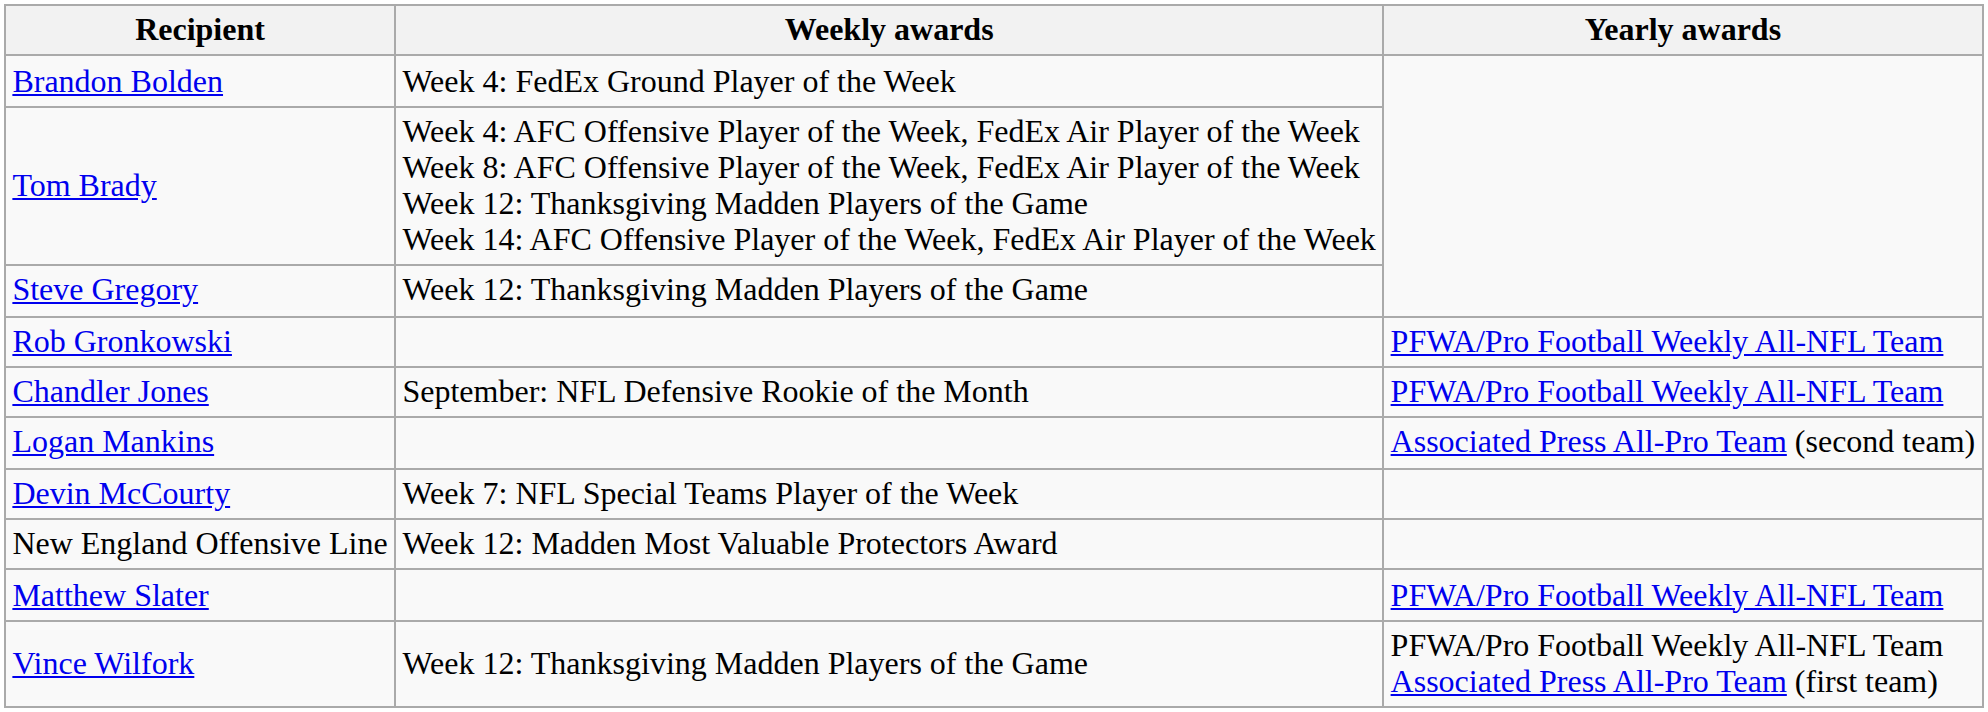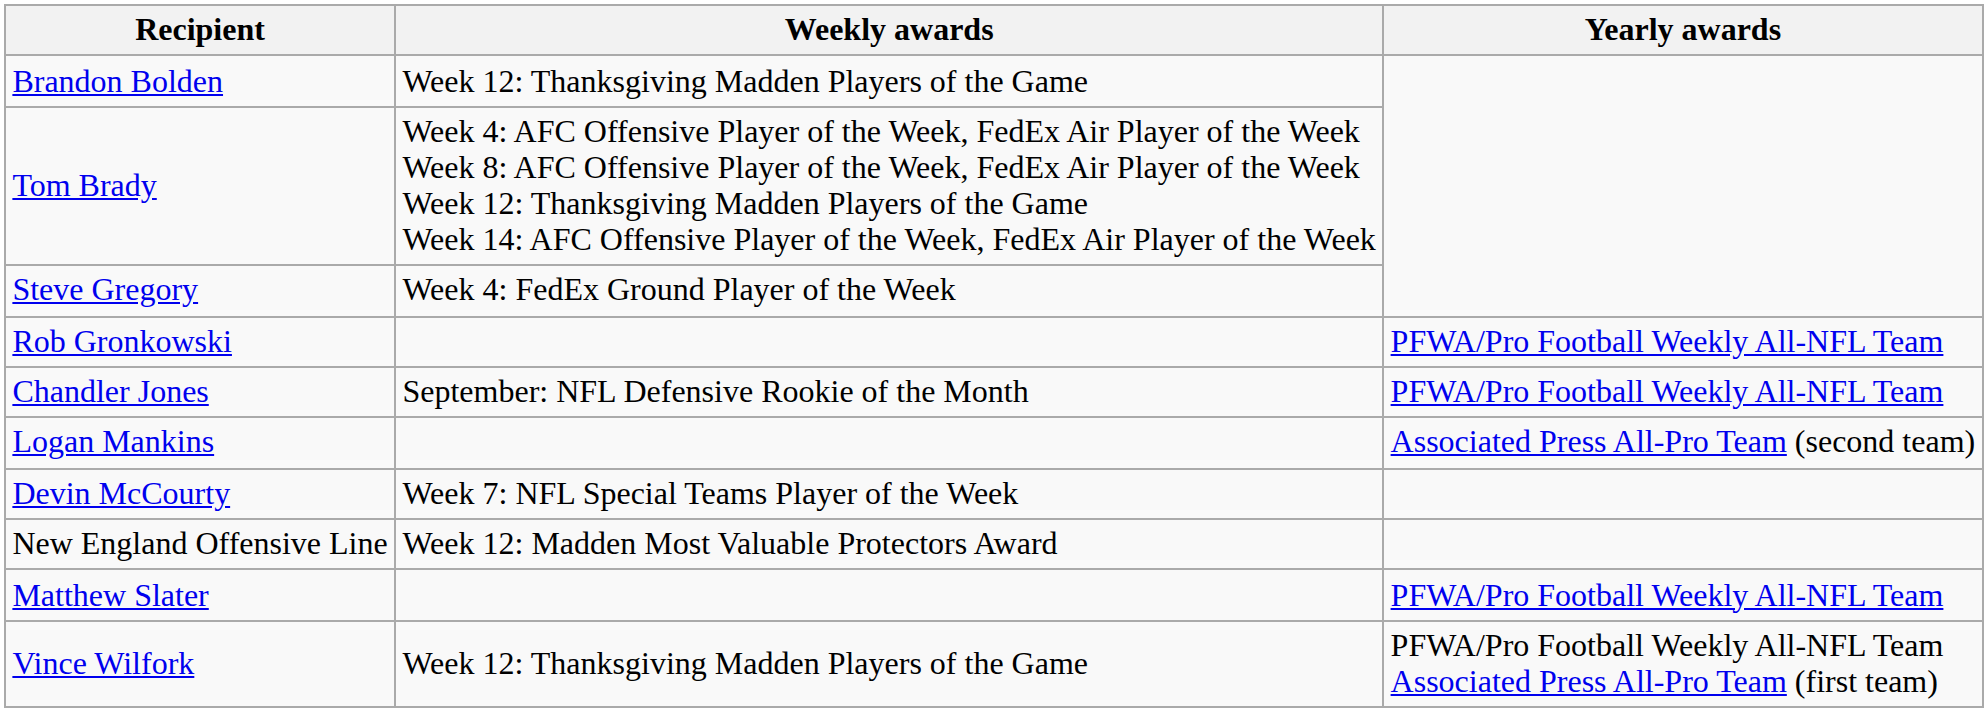(679, 80) Week 4: FedEx Ground Player of the Week -> (745, 80) Week 12: Thanksgiving Madden Players of the Game
(745, 290) Week 12: Thanksgiving Madden Players of the Game -> (679, 290) Week 4: FedEx Ground Player of the Week
